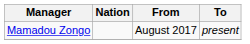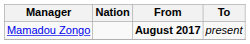(166, 30) normal -> (168, 30) bold
